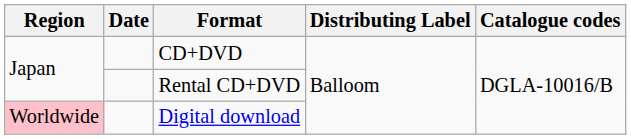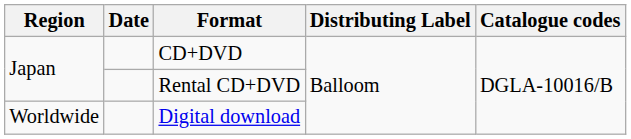(54, 117) pink background -> (54, 117) no background
